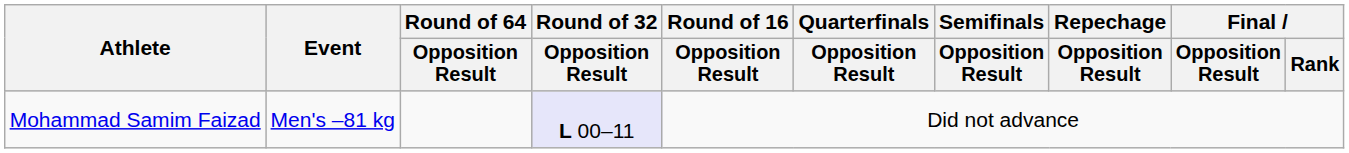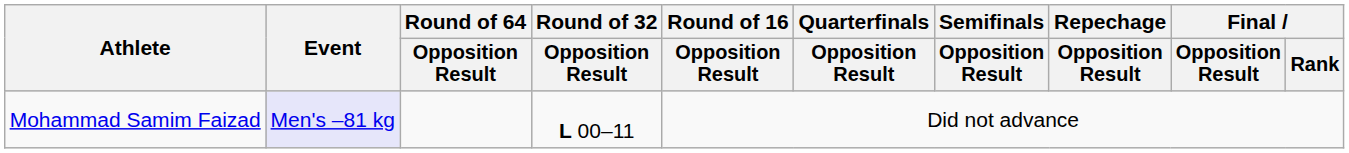(333, 120) no background -> (333, 120) lavender background
(597, 132) lavender background -> (597, 132) no background
